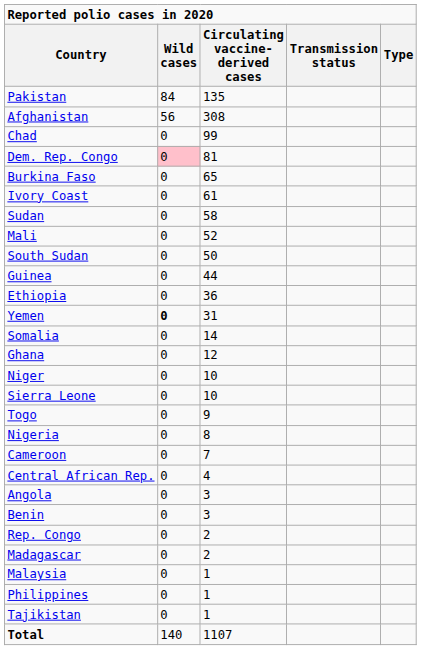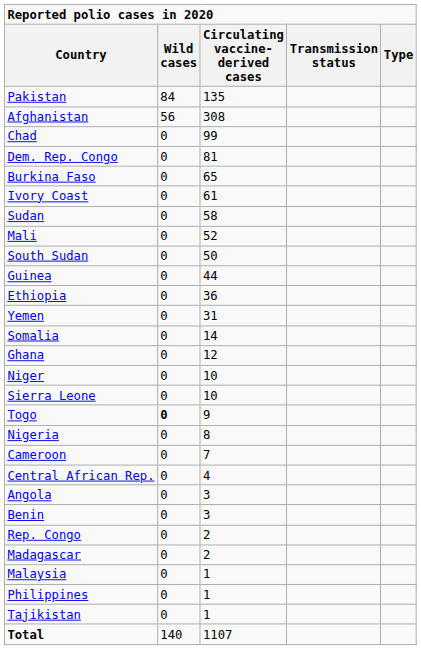(164, 156) pink background -> (164, 156) no background
(164, 316) bold -> (164, 316) normal
(164, 415) normal -> (164, 415) bold
